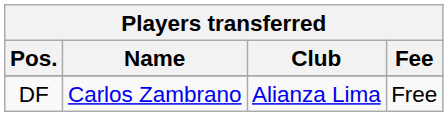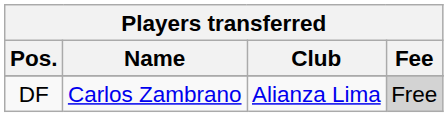(414, 94) no background -> (414, 94) lightgrey background
